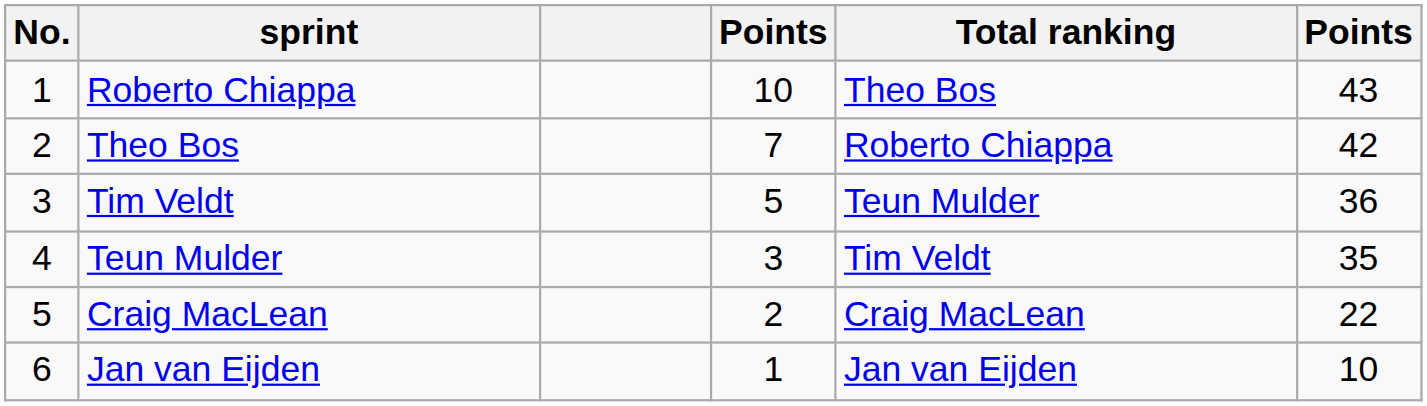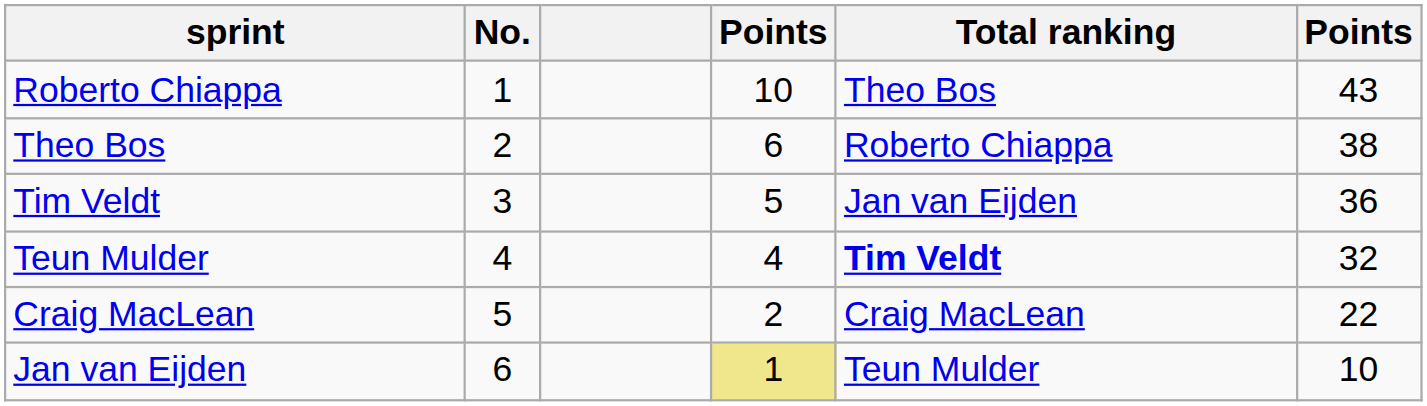columns swapped: (42, 32) <-> (309, 32)
(773, 145) 7 -> (773, 145) 6
(1359, 145) 42 -> (1359, 145) 38
(942, 201) Teun Mulder -> (960, 201) Jan van Eijden
(773, 257) 3 -> (773, 257) 4
(917, 257) normal -> (923, 257) bold
(1359, 257) 35 -> (1359, 257) 32
(773, 370) no background -> (773, 370) khaki background
(960, 370) Jan van Eijden -> (942, 370) Teun Mulder
